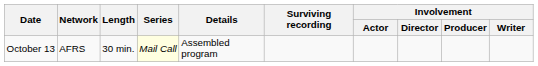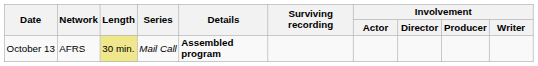(118, 48) no background -> (118, 48) khaki background
(158, 48) lightyellow background -> (158, 48) no background
(205, 48) normal -> (207, 48) bold
